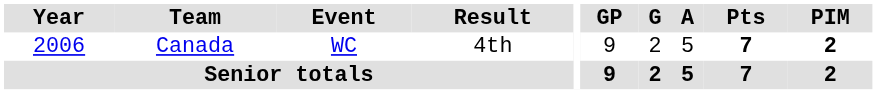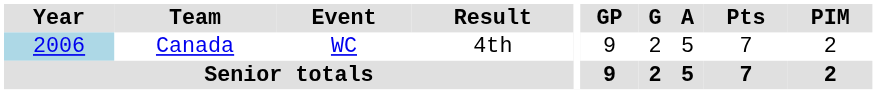(59, 47) no background -> (59, 47) lightblue background
(746, 47) bold -> (746, 47) normal
(830, 47) bold -> (830, 47) normal
